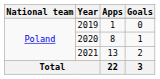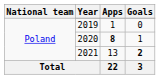(113, 39) normal -> (113, 39) bold
(140, 53) normal -> (140, 53) bold
